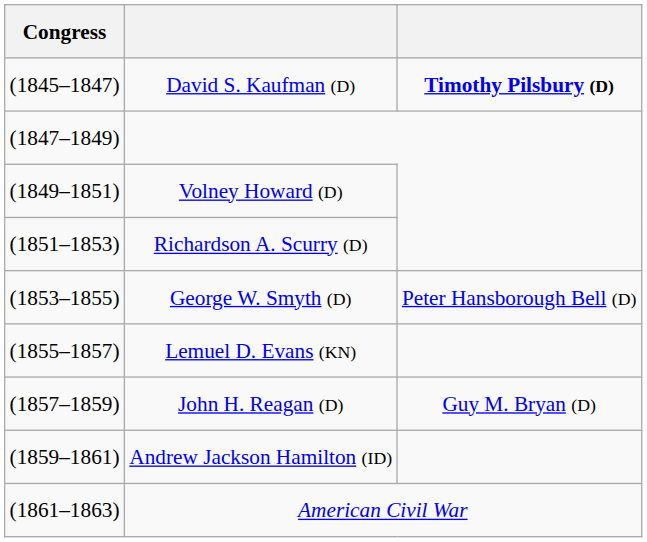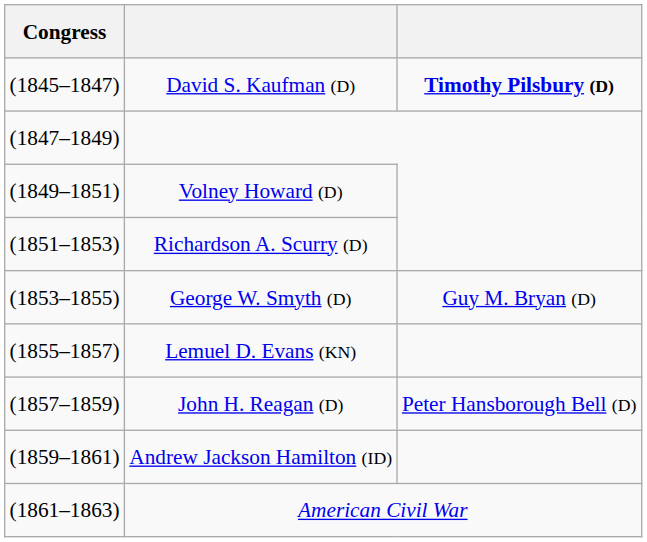(519, 297) Peter Hansborough Bell (D) -> (519, 297) Guy M. Bryan (D)
(519, 403) Guy M. Bryan (D) -> (519, 403) Peter Hansborough Bell (D)
